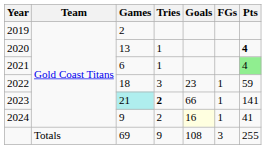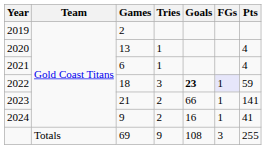(245, 48) bold -> (245, 48) normal
(245, 65) lightgreen background -> (245, 65) no background
(191, 83) normal -> (191, 83) bold
(220, 83) no background -> (220, 83) lavender background
(124, 100) paleturquoise background -> (124, 100) no background
(159, 100) bold -> (159, 100) normal
(191, 118) lightyellow background -> (191, 118) no background
